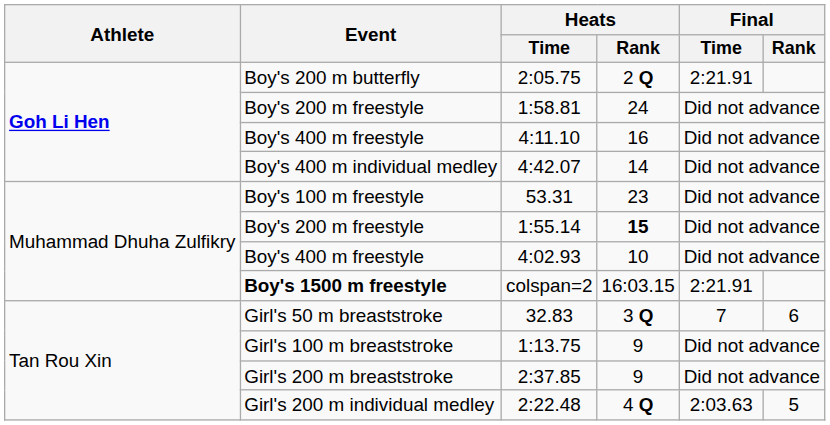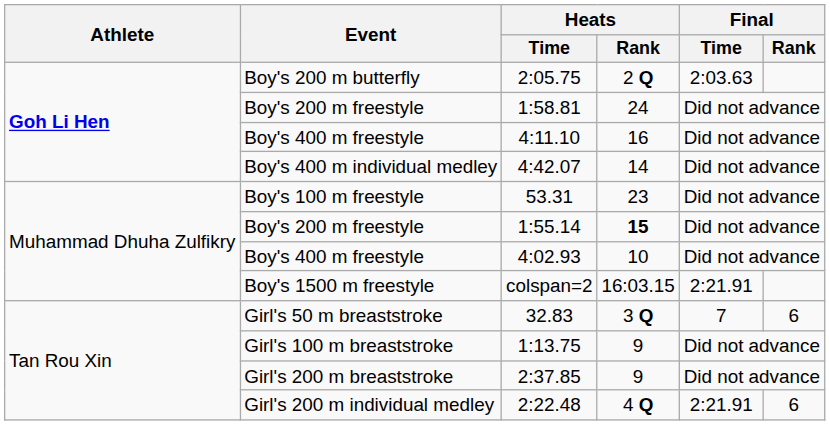(721, 78) 2:21.91 -> (721, 78) 2:03.63
(346, 286) bold -> (339, 286) normal
(721, 406) 2:03.63 -> (721, 406) 2:21.91
(794, 406) 5 -> (794, 406) 6
